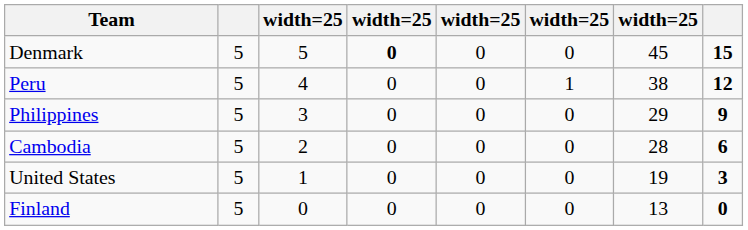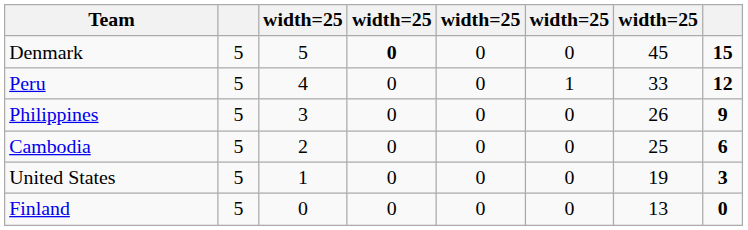(658, 83) 38 -> (658, 83) 33
(658, 114) 29 -> (658, 114) 26
(658, 146) 28 -> (658, 146) 25
